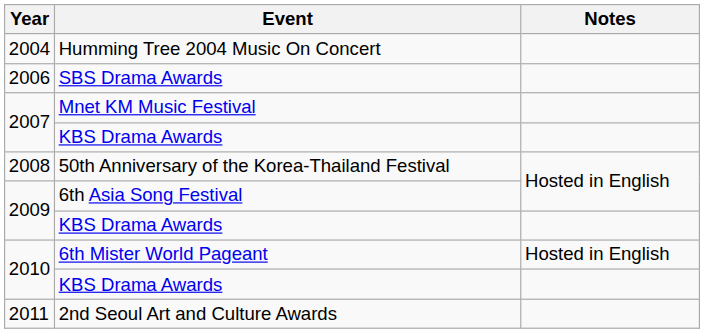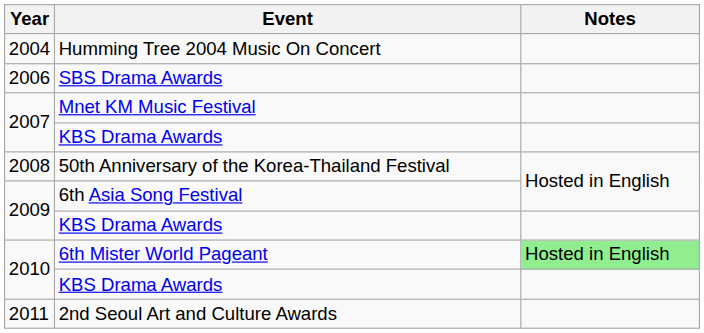(597, 254) no background -> (597, 254) lightgreen background
